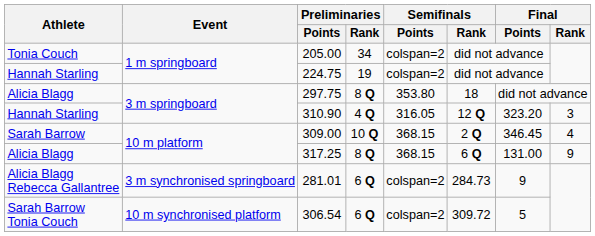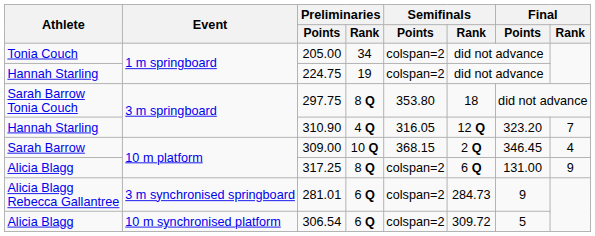(40, 94) Alicia Blagg -> (46, 101) Sarah Barrow Tonia Couch
(570, 114) 3 -> (570, 128) 7
(415, 154) 368.15 -> (415, 168) colspan=2
(46, 215) Sarah Barrow Tonia Couch -> (40, 222) Alicia Blagg
